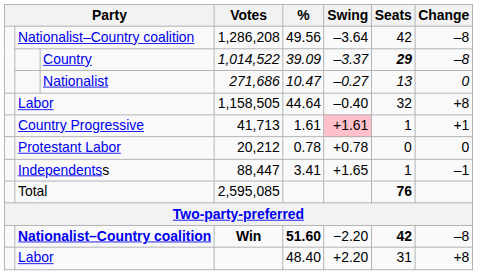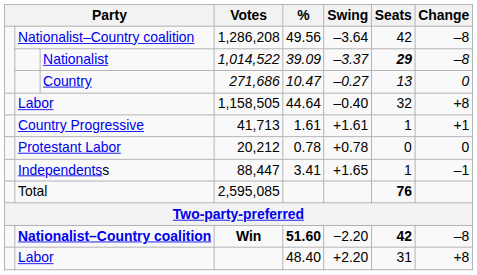(67, 59) Country -> (76, 59) Nationalist
(76, 81) Nationalist -> (67, 81) Country
(351, 125) pink background -> (351, 125) no background
